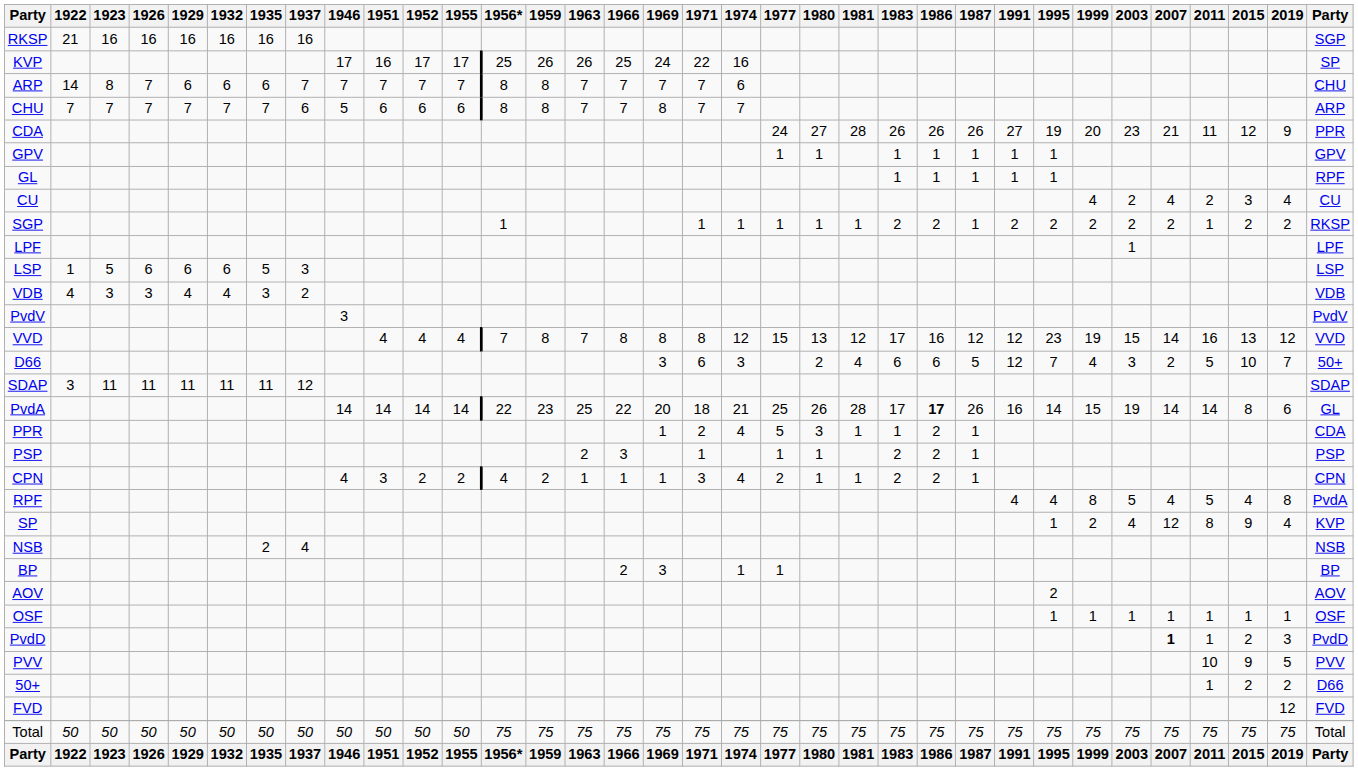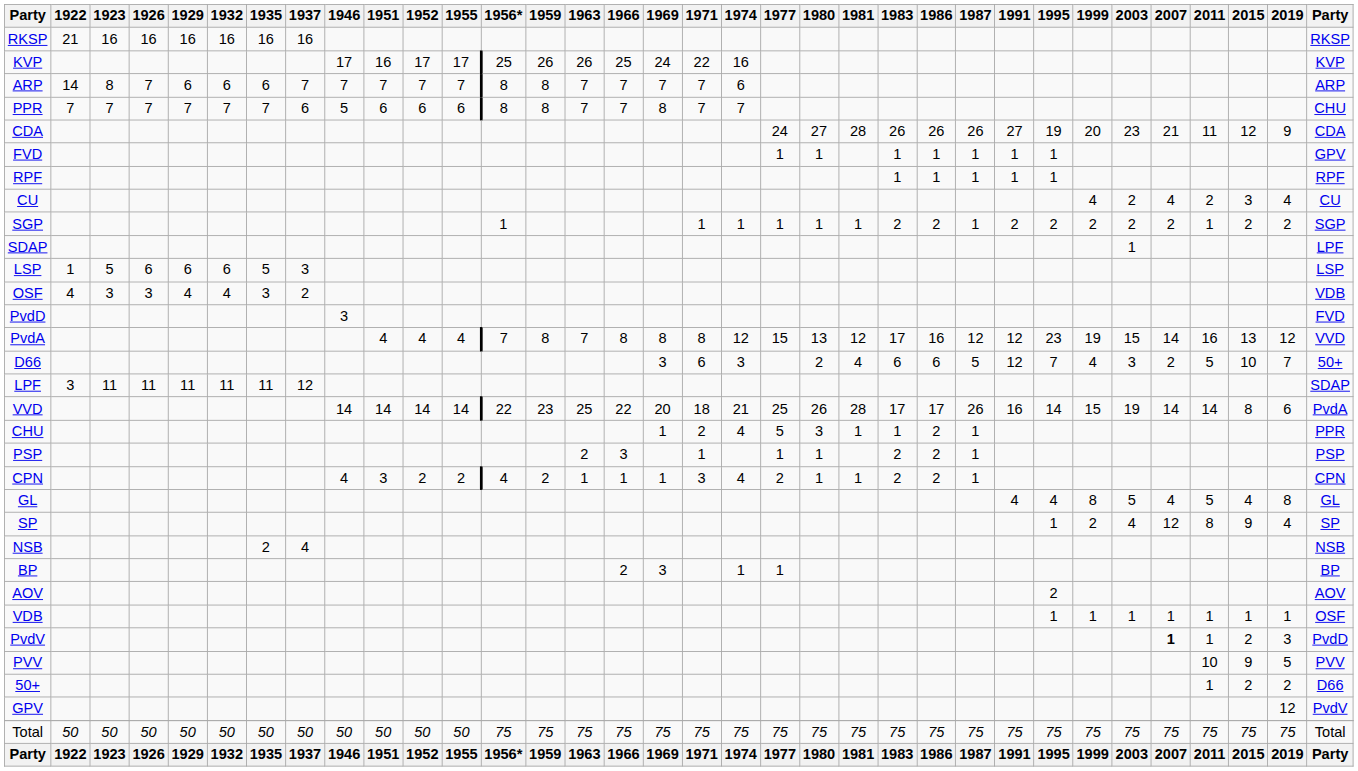(1330, 39) SGP -> (1330, 39) RKSP
(1330, 62) SP -> (1330, 62) KVP
(1330, 85) CHU -> (1330, 85) ARP
(28, 108) CHU -> (28, 108) PPR
(1330, 108) ARP -> (1330, 108) CHU
(1330, 131) PPR -> (1330, 131) CDA
(28, 154) GPV -> (28, 154) FVD
(28, 177) GL -> (28, 177) RPF
(1330, 223) RKSP -> (1330, 223) SGP
(28, 246) LPF -> (28, 246) SDAP
(28, 293) VDB -> (28, 293) OSF
(28, 316) PvdV -> (28, 316) PvdD
(1330, 316) PvdV -> (1330, 316) FVD
(28, 339) VVD -> (28, 339) PvdA
(28, 385) SDAP -> (28, 385) LPF
(28, 408) PvdA -> (28, 408) VVD
(936, 408) bold -> (936, 408) normal
(1330, 408) GL -> (1330, 408) PvdA
(28, 431) PPR -> (28, 431) CHU
(1330, 431) CDA -> (1330, 431) PPR
(28, 500) RPF -> (28, 500) GL
(1330, 500) PvdA -> (1330, 500) GL
(1330, 524) KVP -> (1330, 524) SP
(28, 616) OSF -> (28, 616) VDB
(28, 639) PvdD -> (28, 639) PvdV
(28, 708) FVD -> (28, 708) GPV
(1330, 708) FVD -> (1330, 708) PvdV
